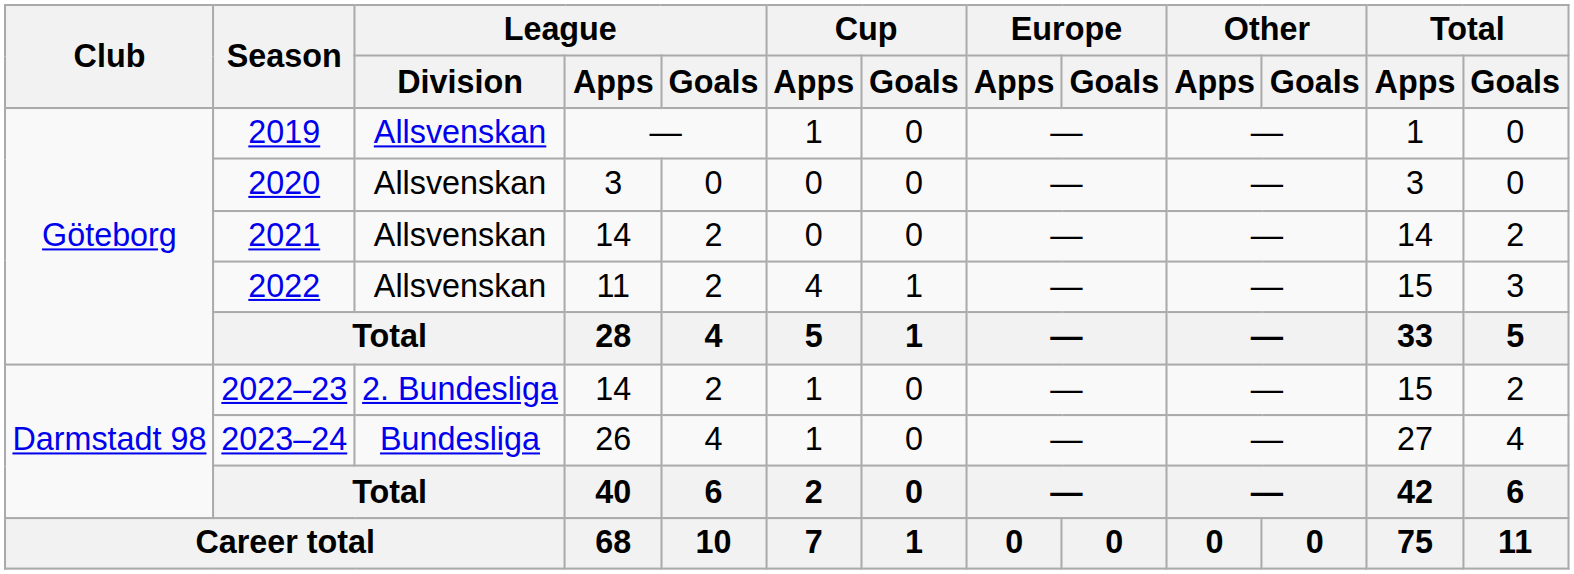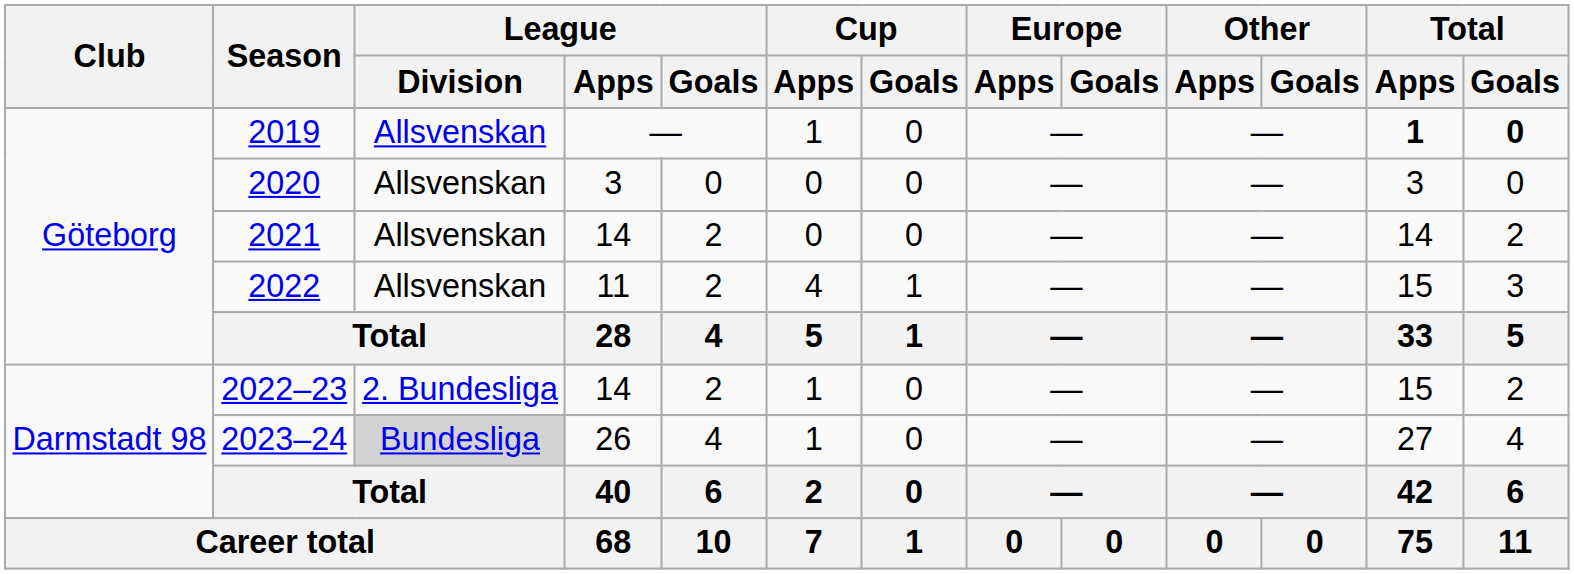(1415, 132) normal -> (1415, 132) bold
(1515, 132) normal -> (1515, 132) bold
(460, 440) no background -> (460, 440) lightgrey background
